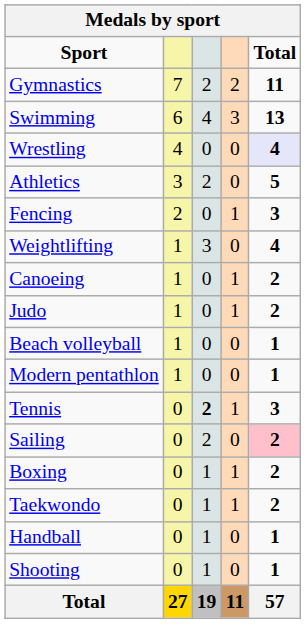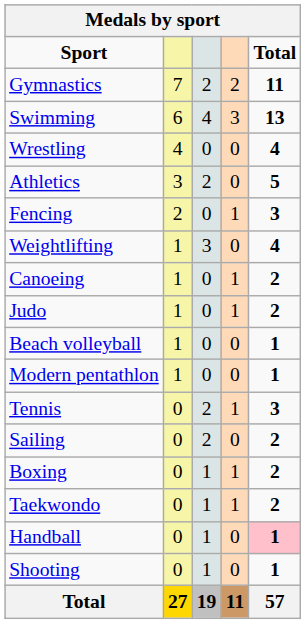(275, 149) lavender background -> (275, 149) no background
(207, 407) bold -> (207, 407) normal
(275, 440) pink background -> (275, 440) no background
(275, 537) no background -> (275, 537) pink background
